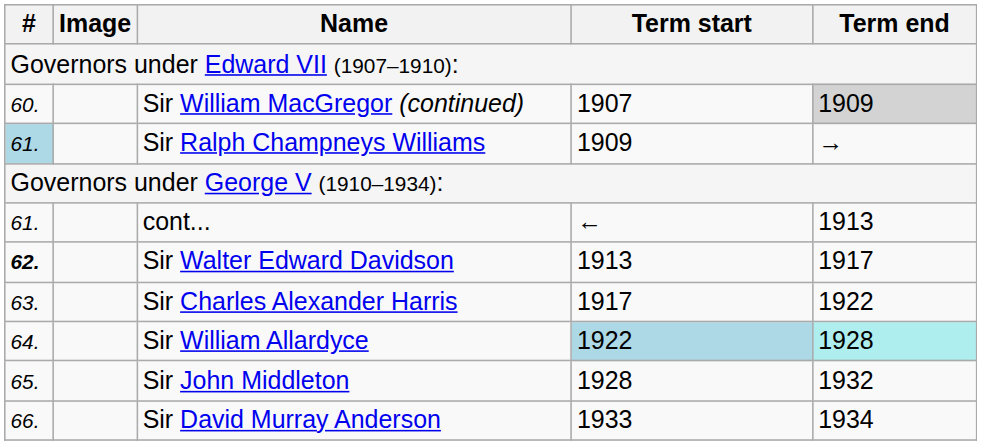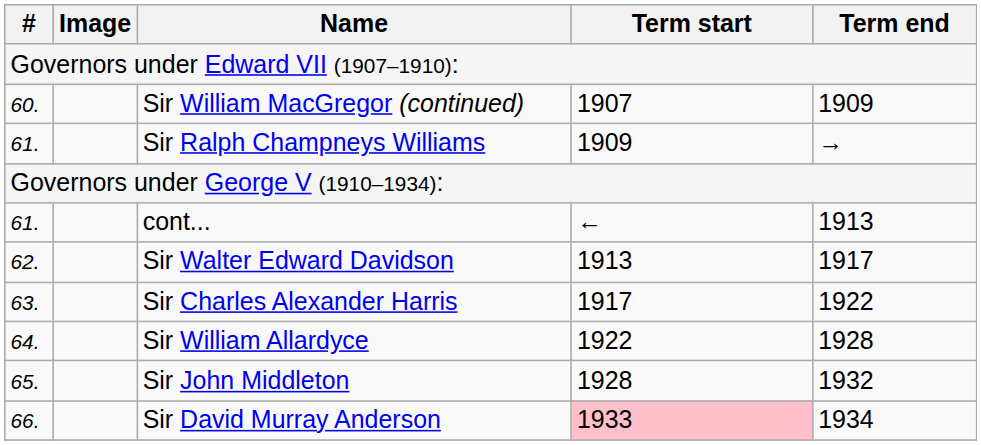(846, 103) lightgrey background -> (846, 103) no background
(25, 144) lightblue background -> (25, 144) no background
(25, 261) bold -> (25, 263) normal
(605, 340) lightblue background -> (605, 340) no background
(846, 340) paleturquoise background -> (846, 340) no background
(605, 420) no background -> (605, 420) pink background
